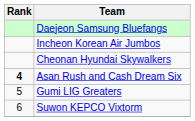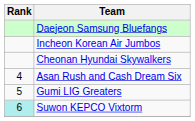(19, 76) bold -> (19, 76) normal
(19, 108) no background -> (19, 108) paleturquoise background
